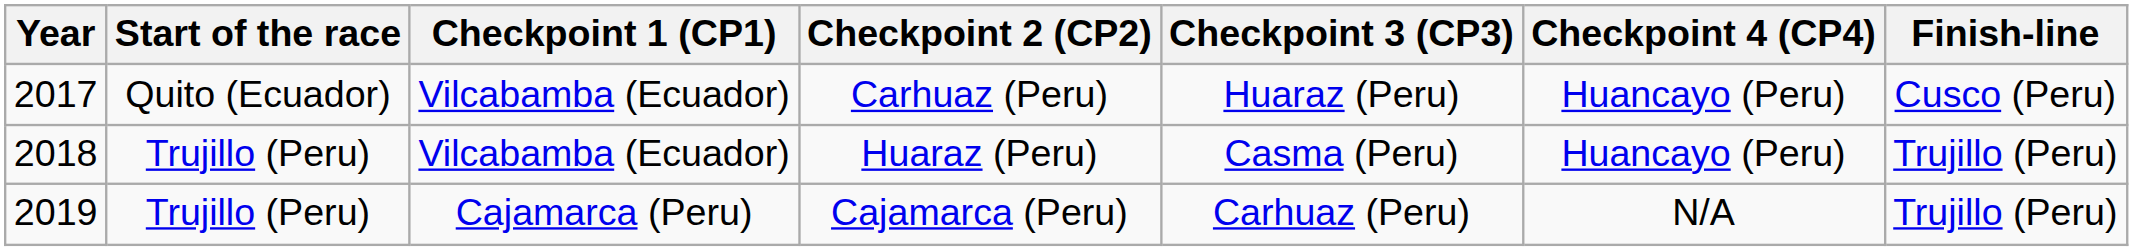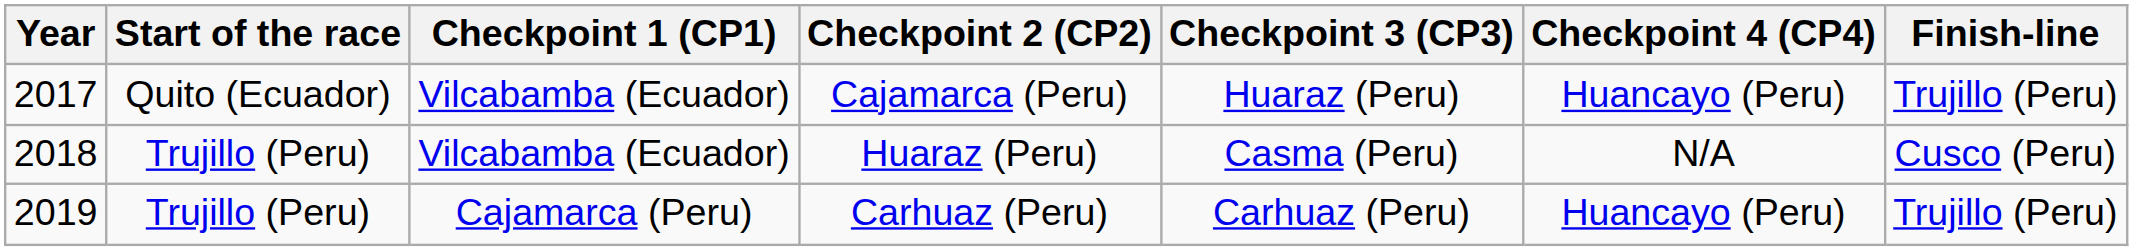(979, 93) Carhuaz (Peru) -> (979, 93) Cajamarca (Peru)
(2005, 93) Cusco (Peru) -> (2005, 93) Trujillo (Peru)
(1704, 153) Huancayo (Peru) -> (1704, 153) N/A
(2005, 153) Trujillo (Peru) -> (2005, 153) Cusco (Peru)
(979, 213) Cajamarca (Peru) -> (979, 213) Carhuaz (Peru)
(1704, 213) N/A -> (1704, 213) Huancayo (Peru)
